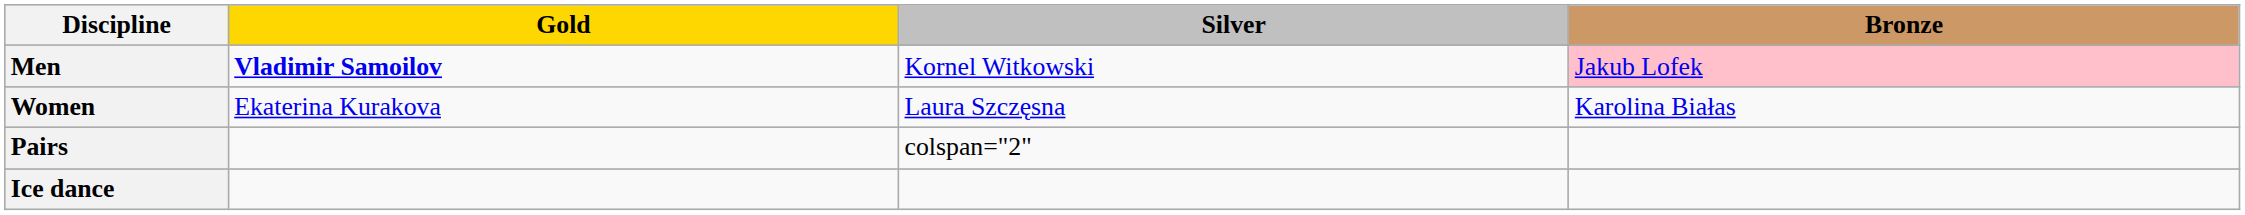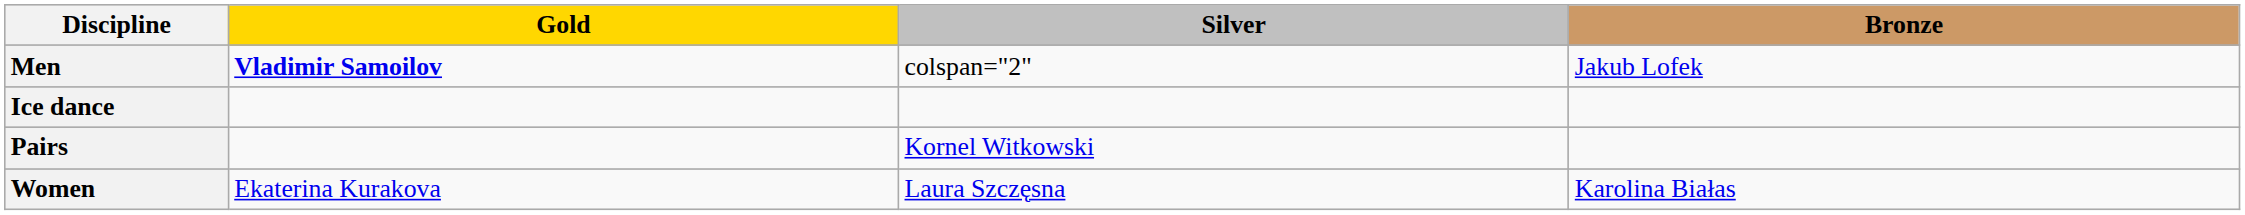(999, 65) Kornel Witkowski -> (968, 65) colspan="2"
(1639, 65) pink background -> (1639, 65) no background
rows swapped: (53, 106) <-> (63, 188)
(968, 147) colspan="2" -> (999, 147) Kornel Witkowski
